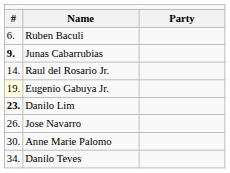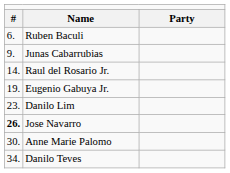(11, 53) bold -> (11, 53) normal
(14, 88) lightyellow background -> (14, 88) no background
(14, 106) bold -> (14, 106) normal
(14, 124) normal -> (14, 124) bold
